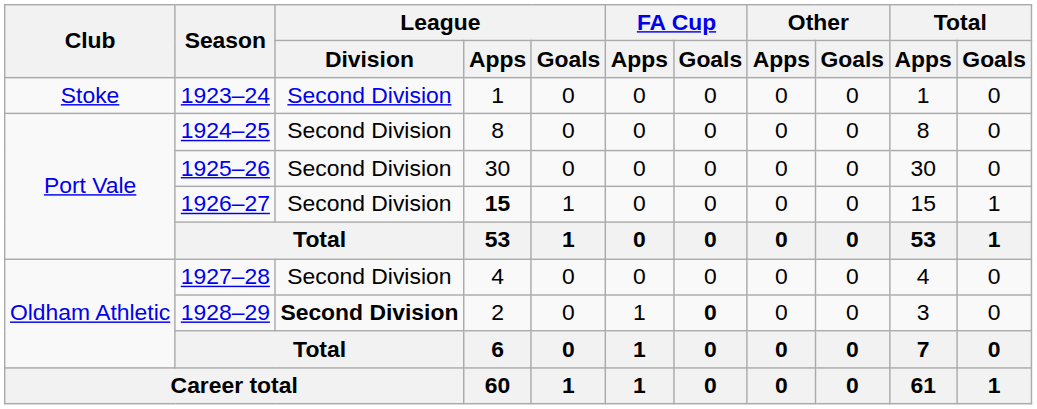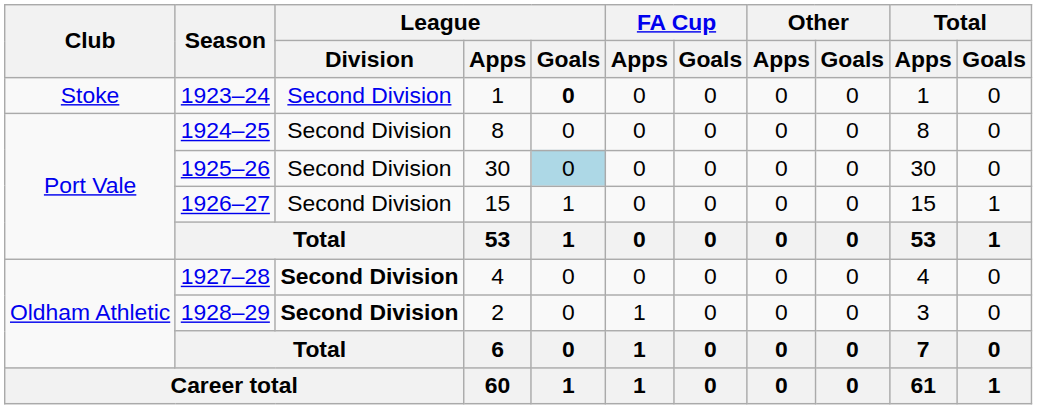(568, 95) normal -> (568, 95) bold
(568, 167) no background -> (568, 167) lightblue background
(498, 204) bold -> (498, 204) normal
(369, 276) normal -> (369, 276) bold
(710, 312) bold -> (710, 312) normal
